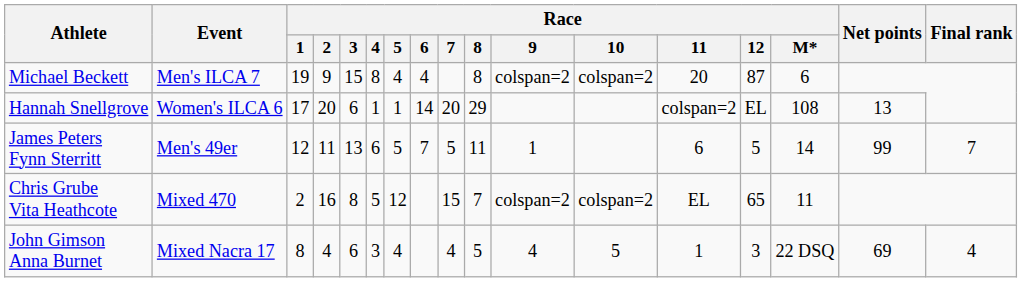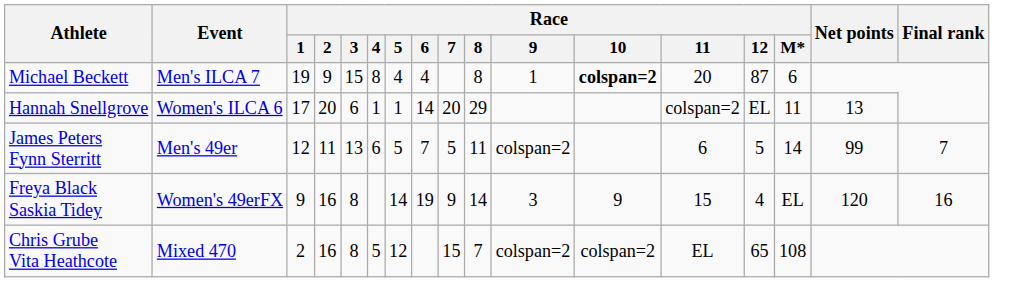(532, 78) colspan=2 -> (533, 78) 1
(616, 78) normal -> (618, 78) bold
(805, 108) 108 -> (793, 108) 11
(532, 148) 1 -> (533, 148) colspan=2
+ row: (55, 199)
(805, 199) 11 -> (793, 251) 108
- row: (57, 251)
